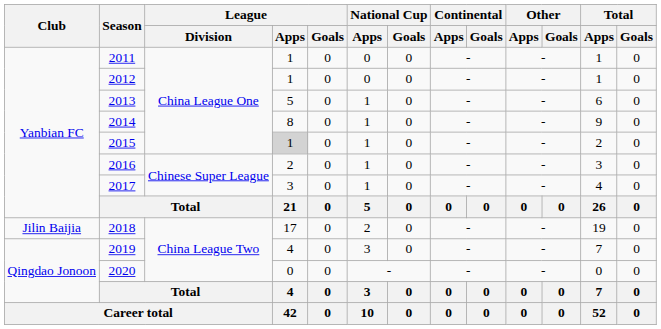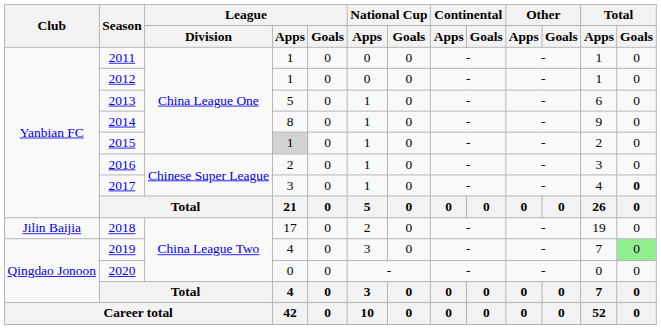(637, 185) normal -> (637, 185) bold
(637, 249) no background -> (637, 249) lightgreen background
